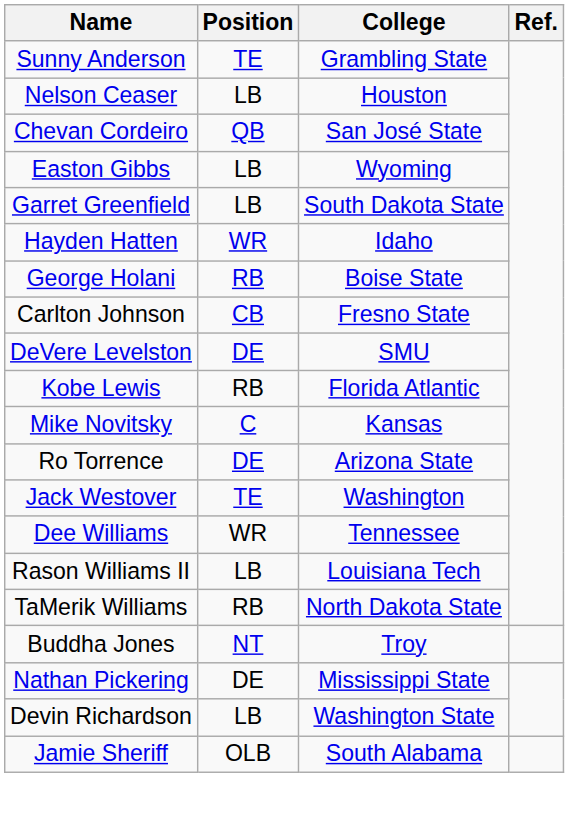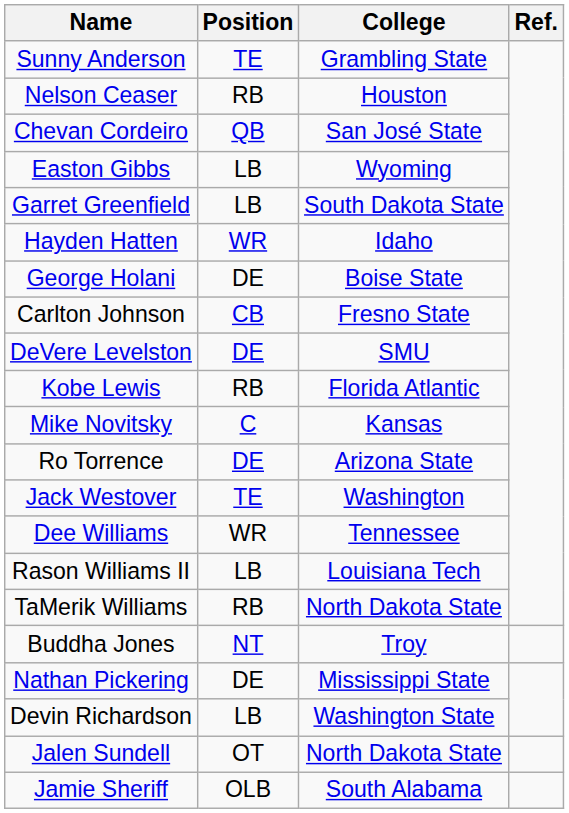(248, 95) LB -> (248, 95) RB
(248, 278) RB -> (248, 278) DE
+ row: (101, 753)
